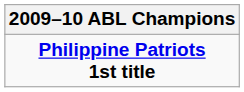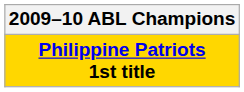(122, 60) no background -> (122, 60) gold background
